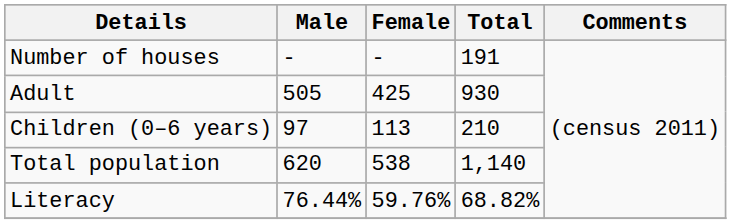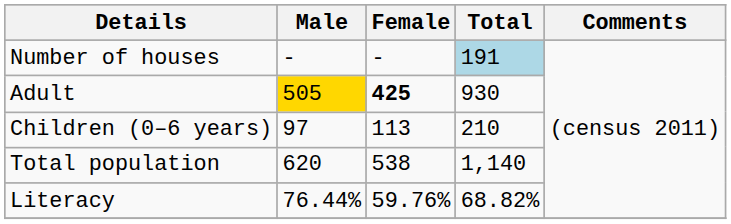(480, 58) no background -> (480, 58) lightblue background
(302, 94) no background -> (302, 94) gold background
(391, 94) normal -> (391, 94) bold
